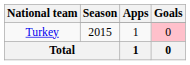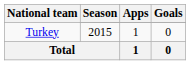(168, 32) pink background -> (168, 32) no background
